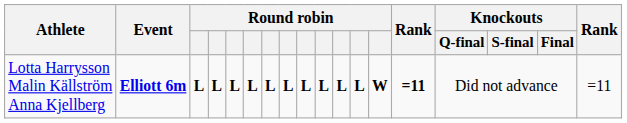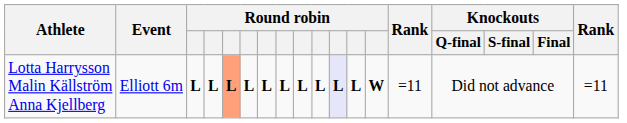(153, 86) bold -> (151, 86) normal
(235, 86) no background -> (231, 86) lightsalmon background
(342, 86) no background -> (338, 86) lavender background
(413, 86) bold -> (410, 86) normal
